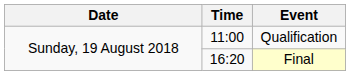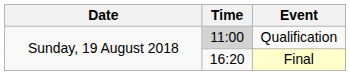(227, 37) no background -> (227, 37) lightgrey background
